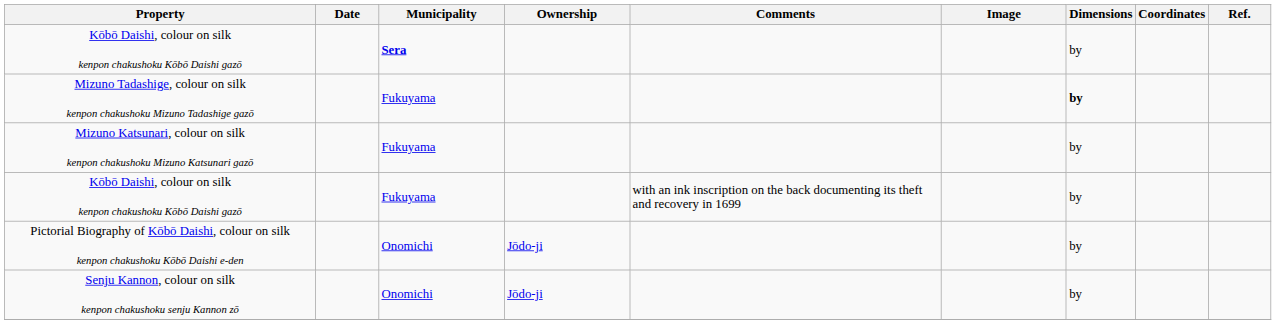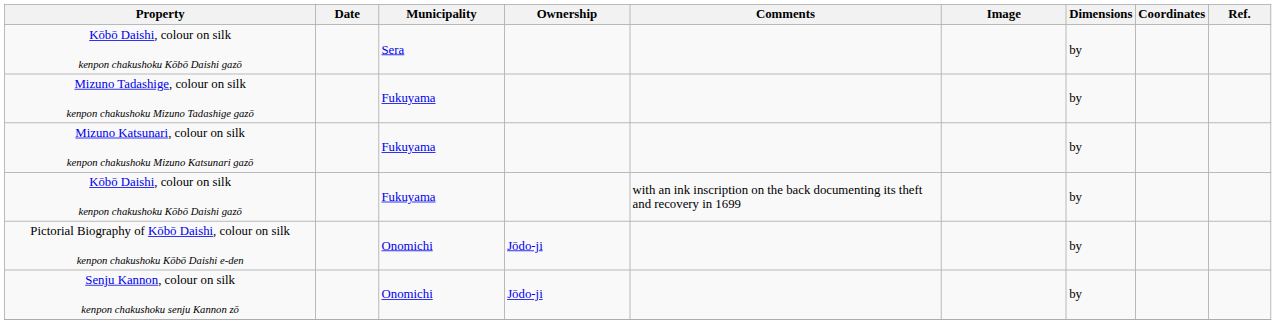(394, 49) bold -> (393, 49) normal
(1076, 98) bold -> (1076, 98) normal
